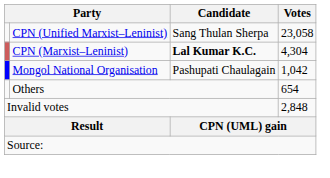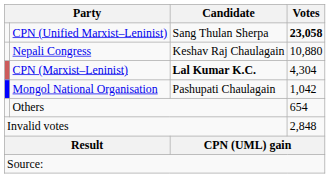(297, 32) normal -> (306, 32) bold
+ row: (52, 51)
